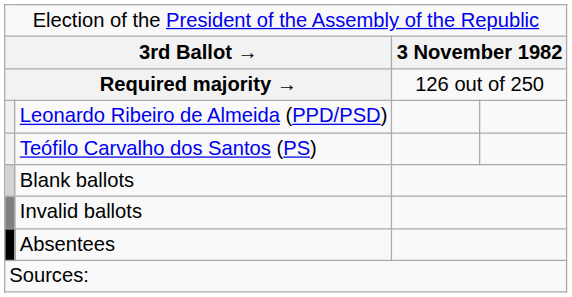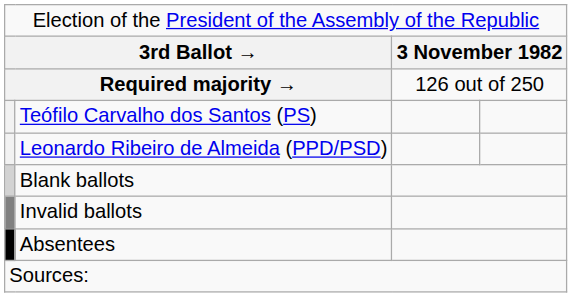rows swapped: (204, 116) <-> (168, 148)
